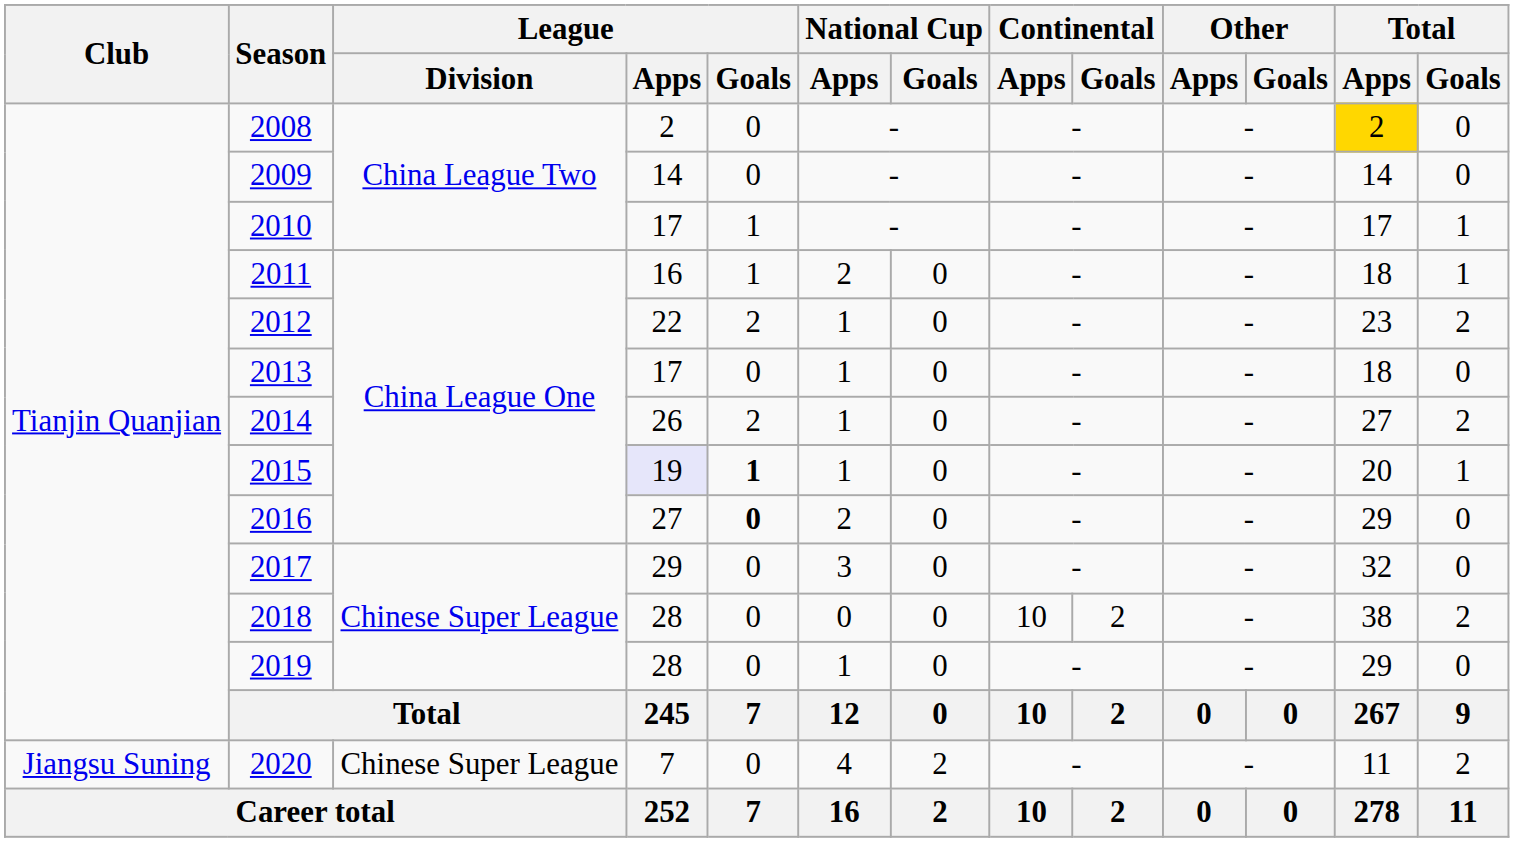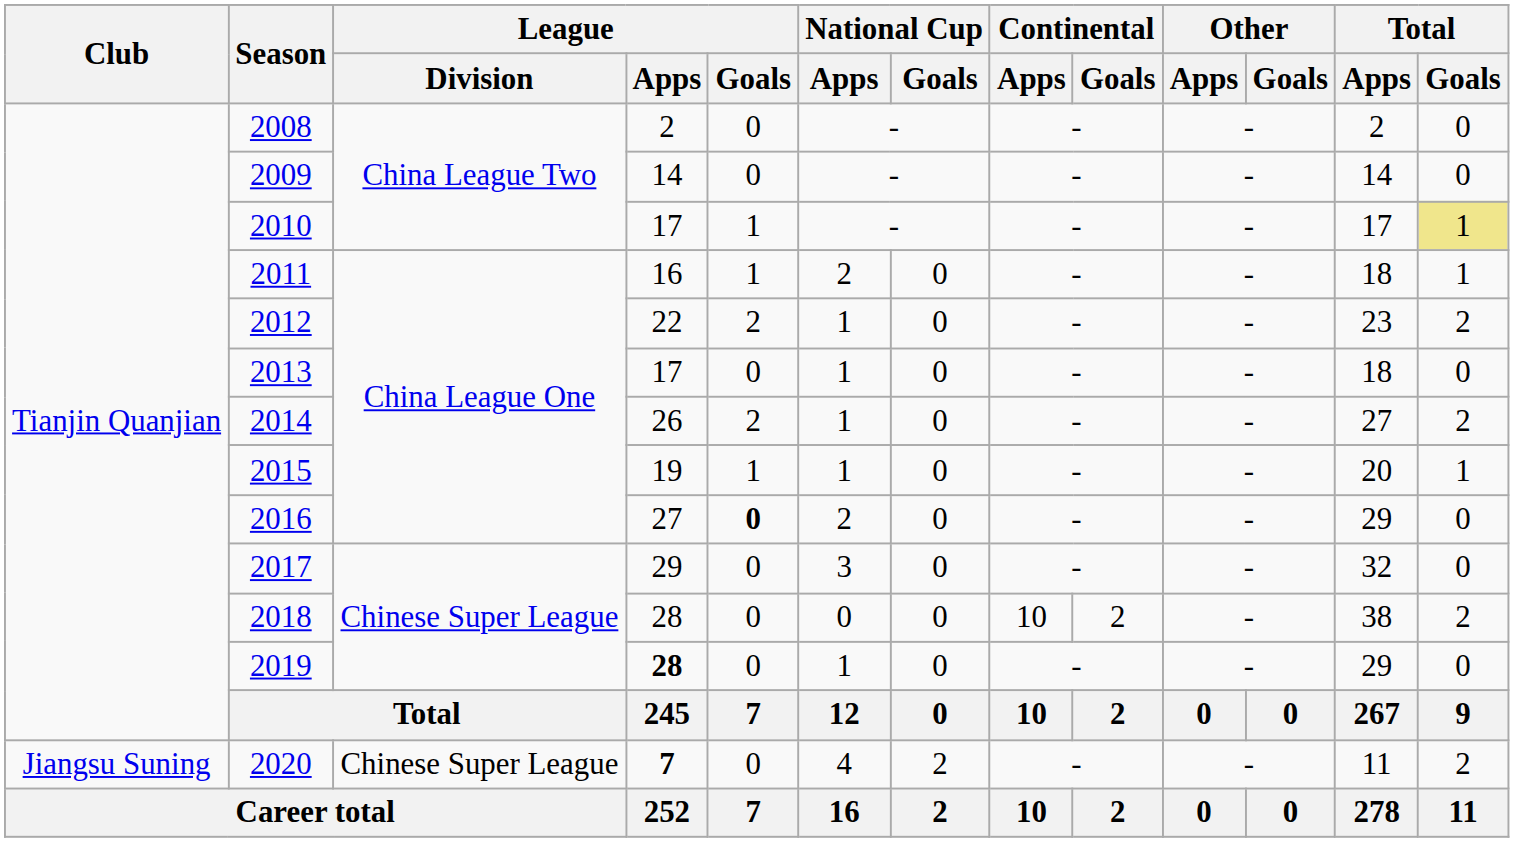(1377, 126) gold background -> (1377, 126) no background
(1463, 224) no background -> (1463, 224) khaki background
(667, 469) lavender background -> (667, 469) no background
(753, 469) bold -> (753, 469) normal
(667, 665) normal -> (667, 665) bold
(667, 763) normal -> (667, 763) bold
